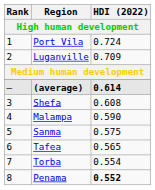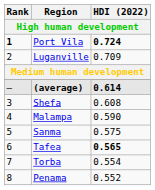(9, 42) normal -> (9, 42) bold
(107, 42) normal -> (107, 42) bold
(107, 147) normal -> (107, 147) bold
(107, 177) bold -> (107, 177) normal
